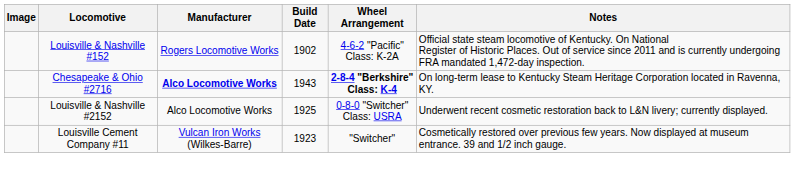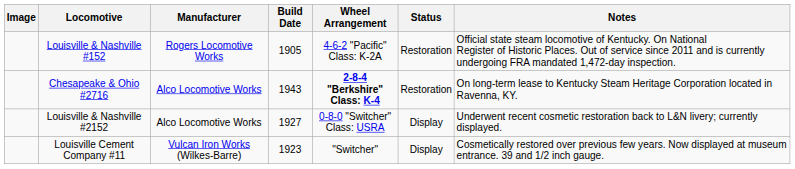+ column: (426, 18)
(305, 51) 1902 -> (290, 51) 1905
(220, 84) bold -> (209, 89) normal
(305, 111) 1925 -> (290, 122) 1927
